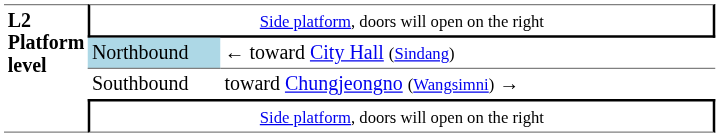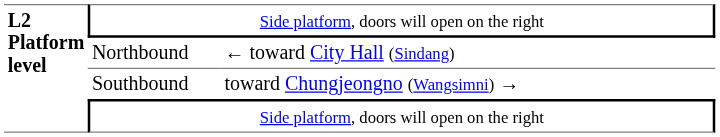(140, 52) lightblue background -> (140, 52) no background
